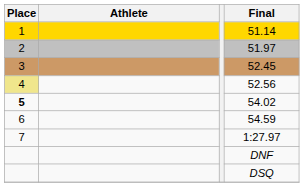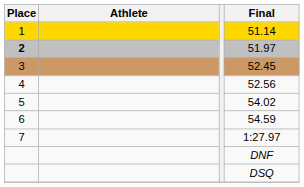(22, 48) normal -> (22, 48) bold
(22, 84) khaki background -> (22, 84) no background
(22, 102) bold -> (22, 102) normal
